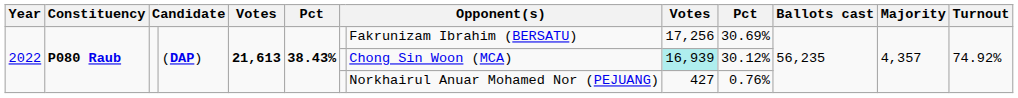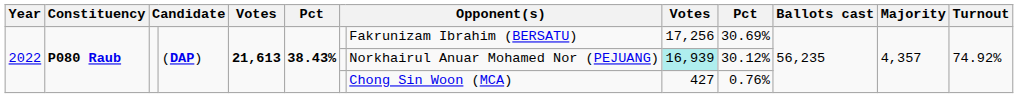(431, 59) Chong Sin Woon (MCA) -> (504, 59) Norkhairul Anuar Mohamed Nor (PEJUANG)
(504, 81) Norkhairul Anuar Mohamed Nor (PEJUANG) -> (431, 81) Chong Sin Woon (MCA)
